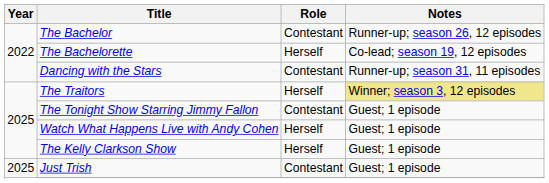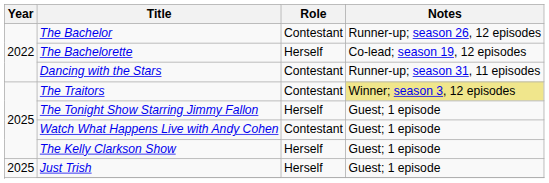(303, 91) Herself -> (313, 91) Contestant
(313, 110) Contestant -> (303, 110) Herself
(303, 129) Herself -> (313, 129) Contestant
(313, 168) Contestant -> (303, 168) Herself
